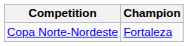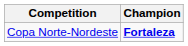(148, 32) normal -> (149, 32) bold
